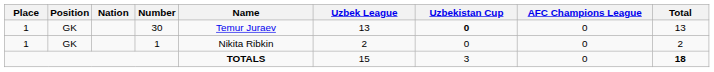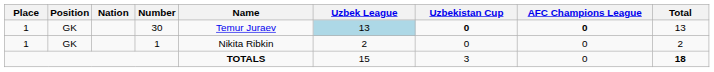(364, 28) no background -> (364, 28) lightblue background
(585, 28) normal -> (585, 28) bold
